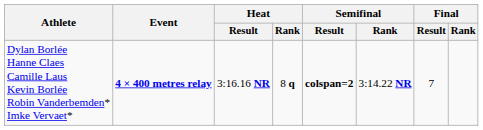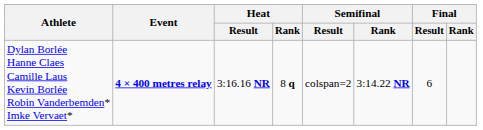(329, 83) bold -> (328, 83) normal
(431, 83) 7 -> (429, 83) 6
